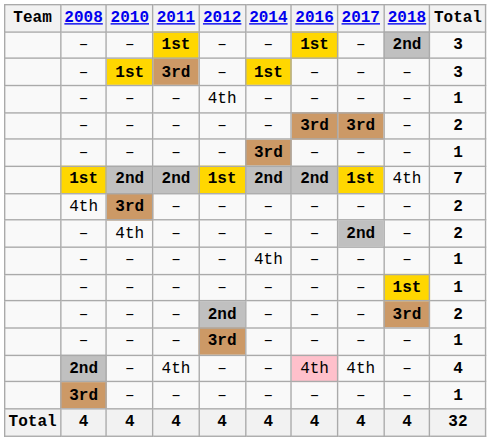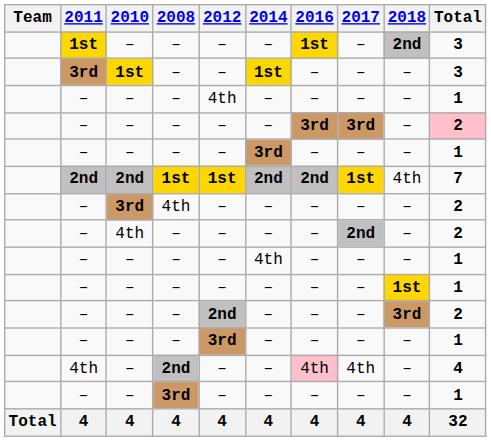columns swapped: (84, 18) <-> (176, 18)
(458, 126) no background -> (458, 126) pink background
